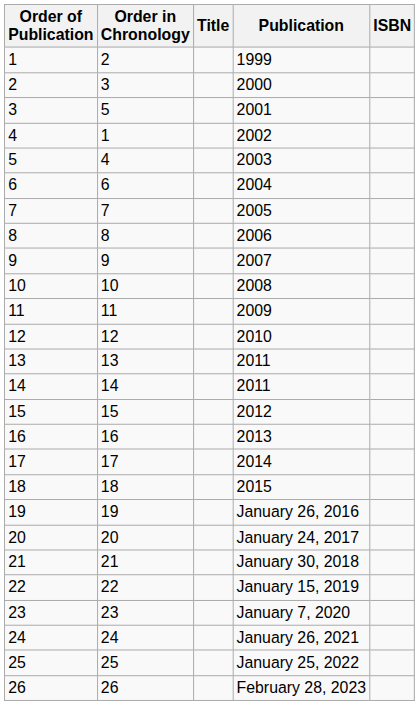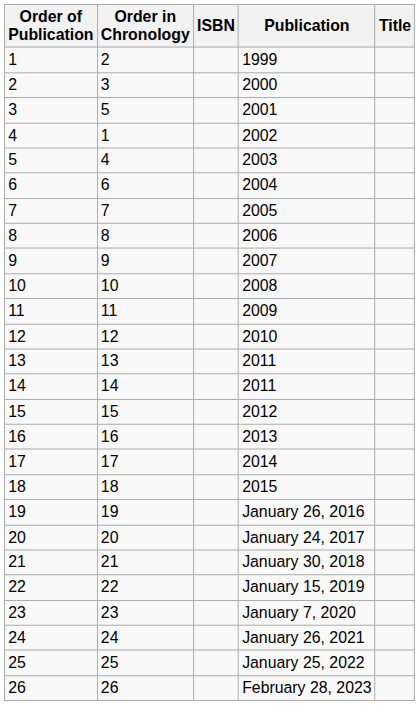columns swapped: (213, 25) <-> (392, 25)
